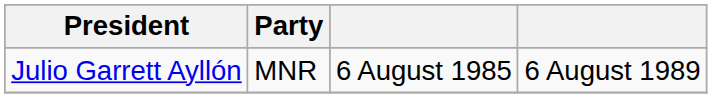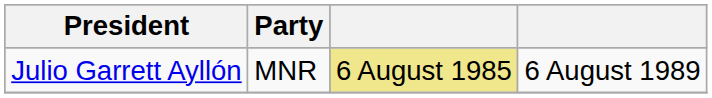(424, 69) no background -> (424, 69) khaki background
